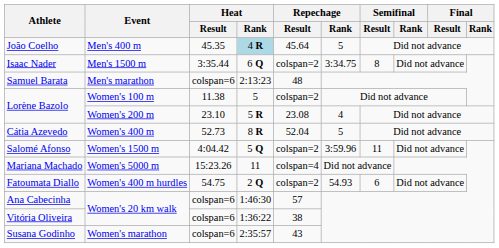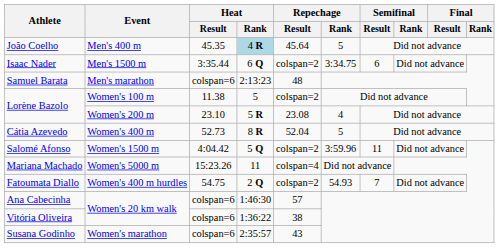(377, 63) 8 -> (377, 63) 6
(377, 183) 6 -> (377, 183) 7
